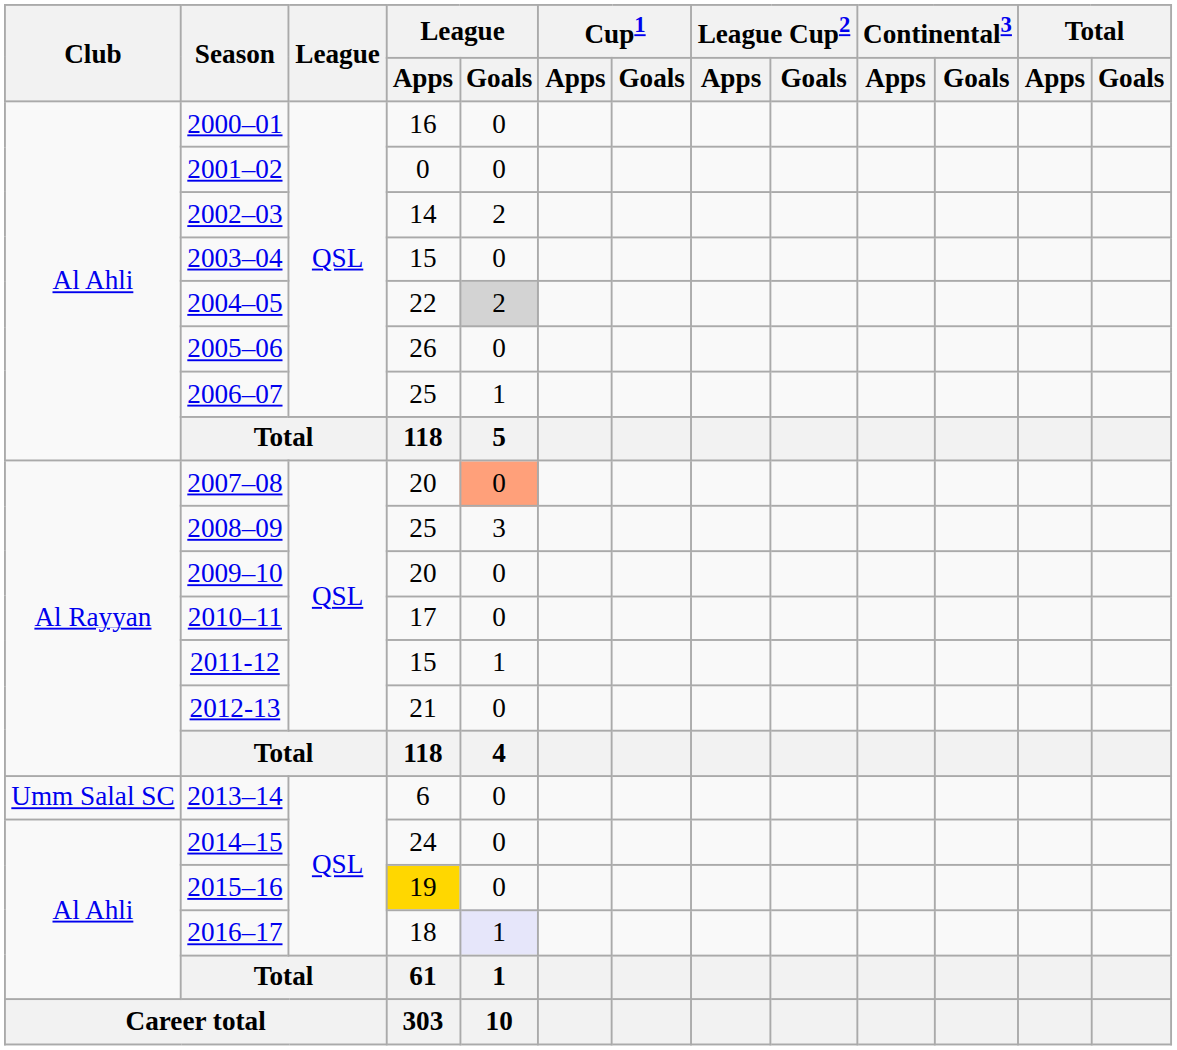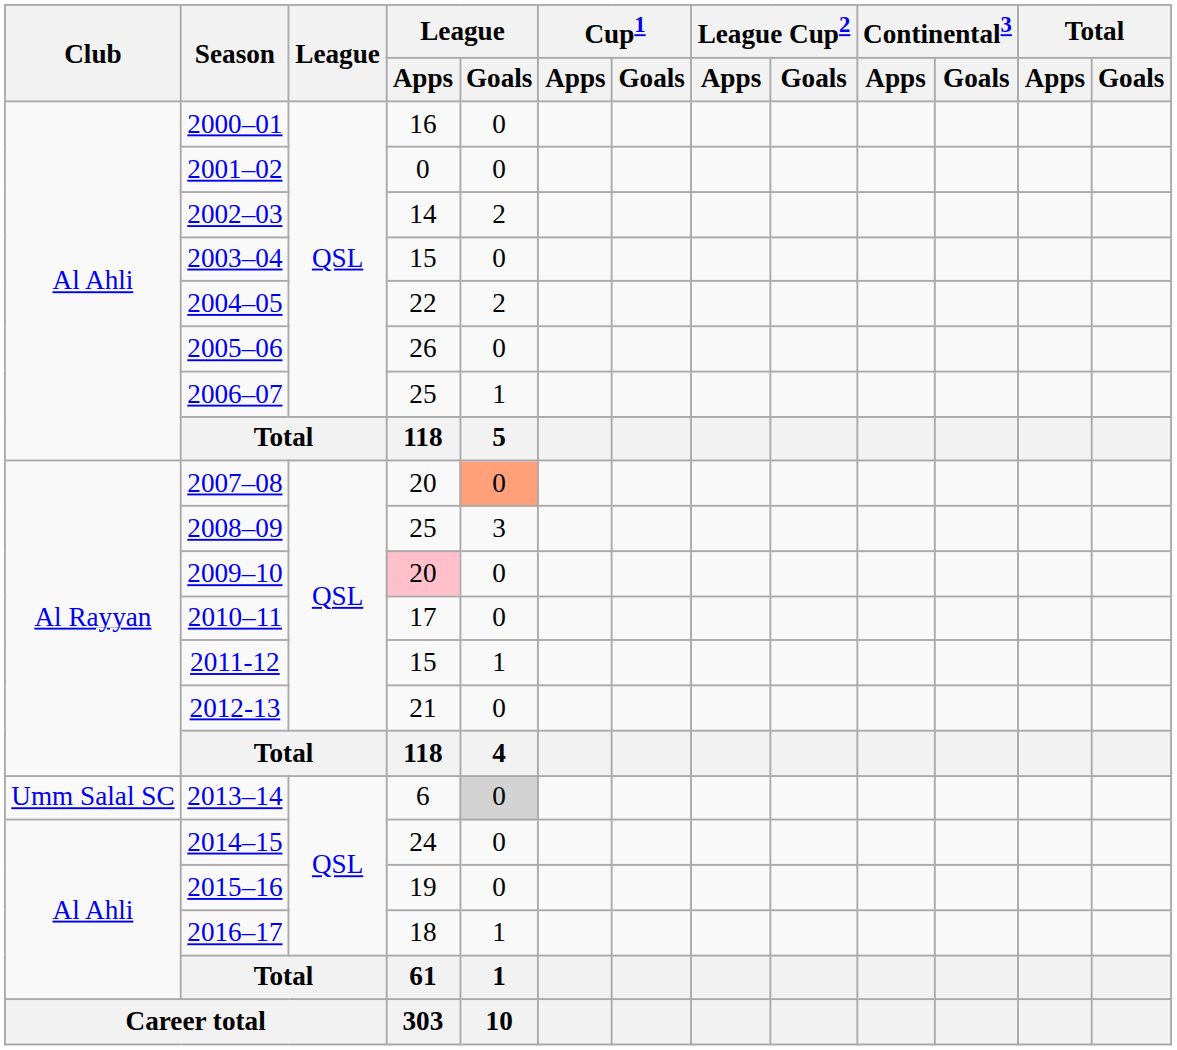(499, 303) lightgrey background -> (499, 303) no background
(423, 573) no background -> (423, 573) pink background
(499, 797) no background -> (499, 797) lightgrey background
(423, 887) gold background -> (423, 887) no background
(499, 932) lavender background -> (499, 932) no background
